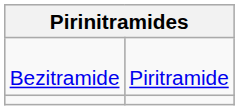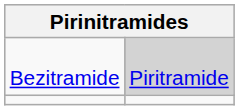(179, 78) no background -> (179, 78) lightgrey background
